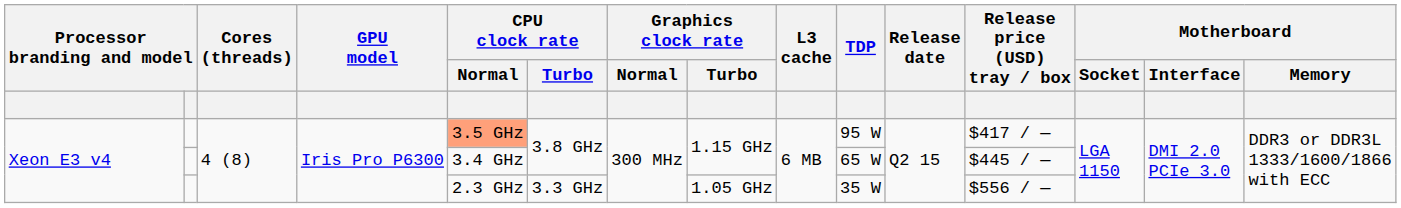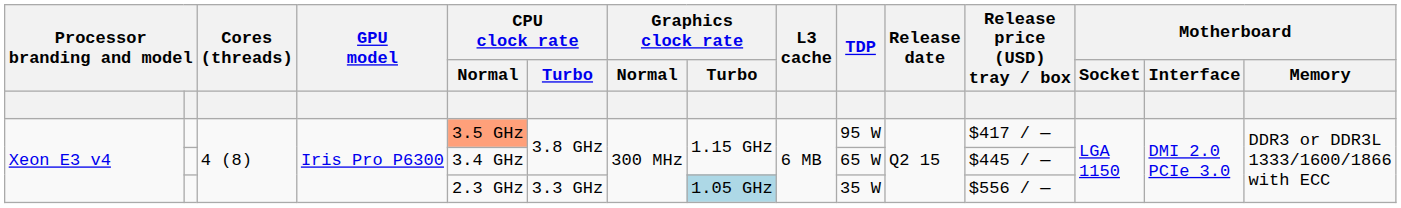(732, 189) no background -> (732, 189) lightblue background
